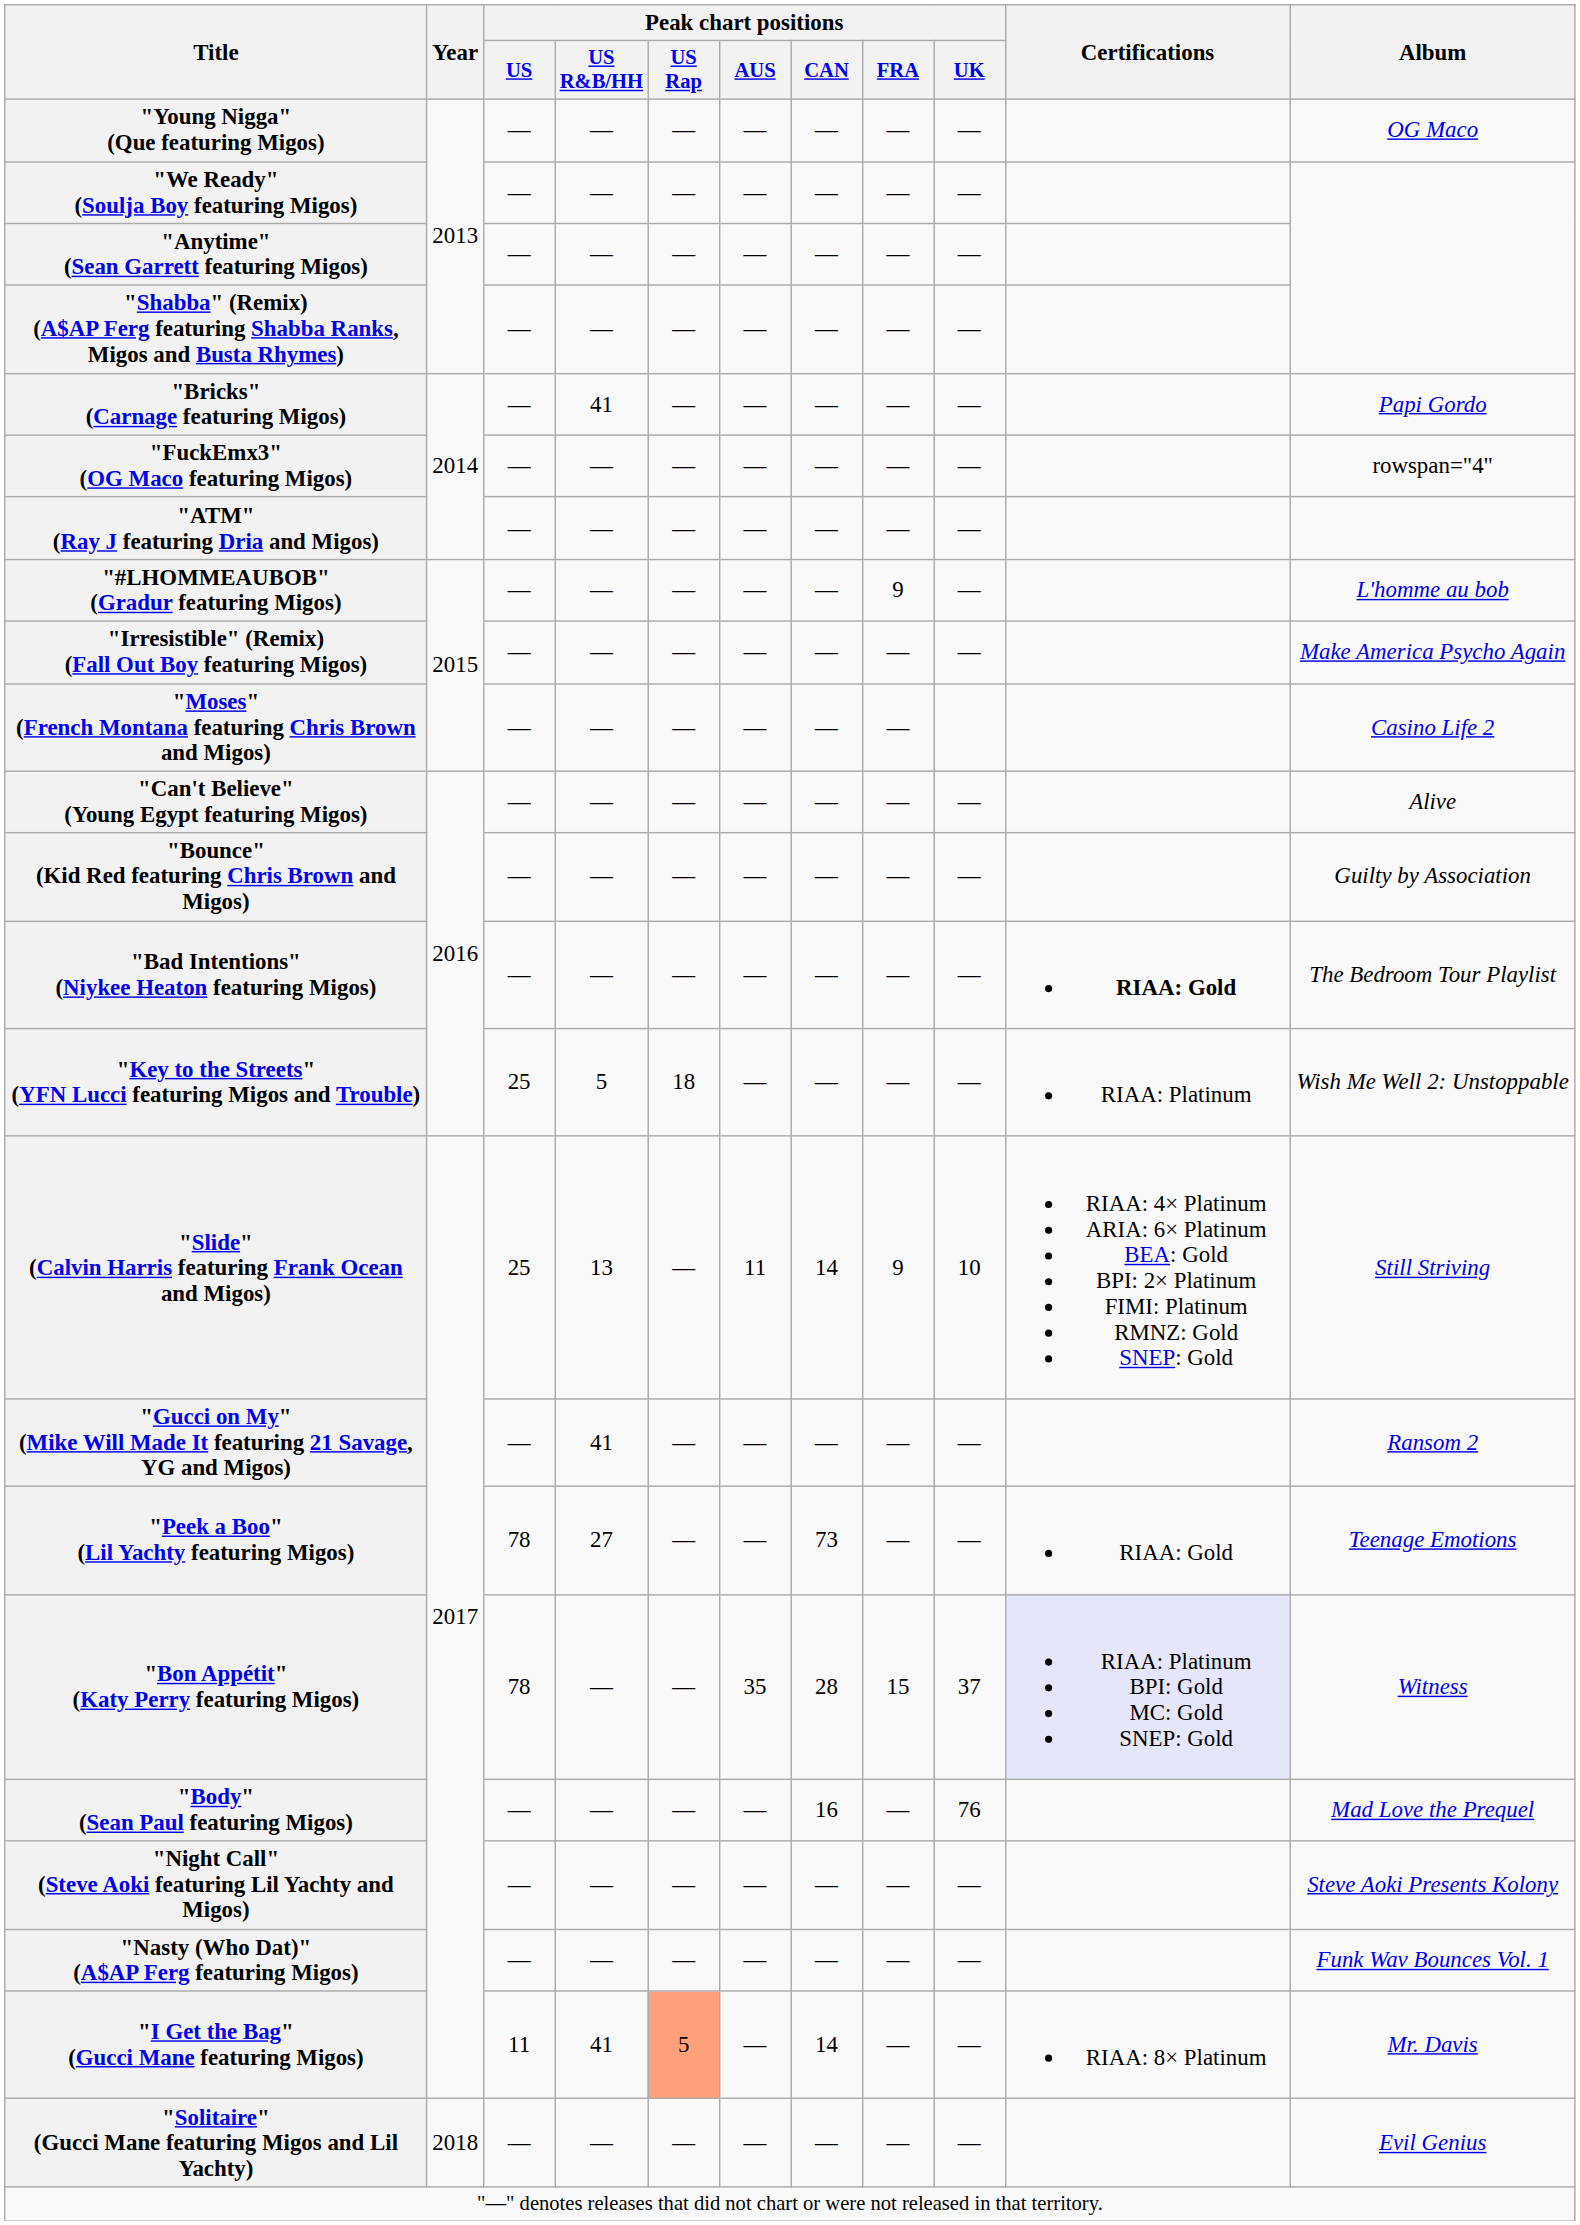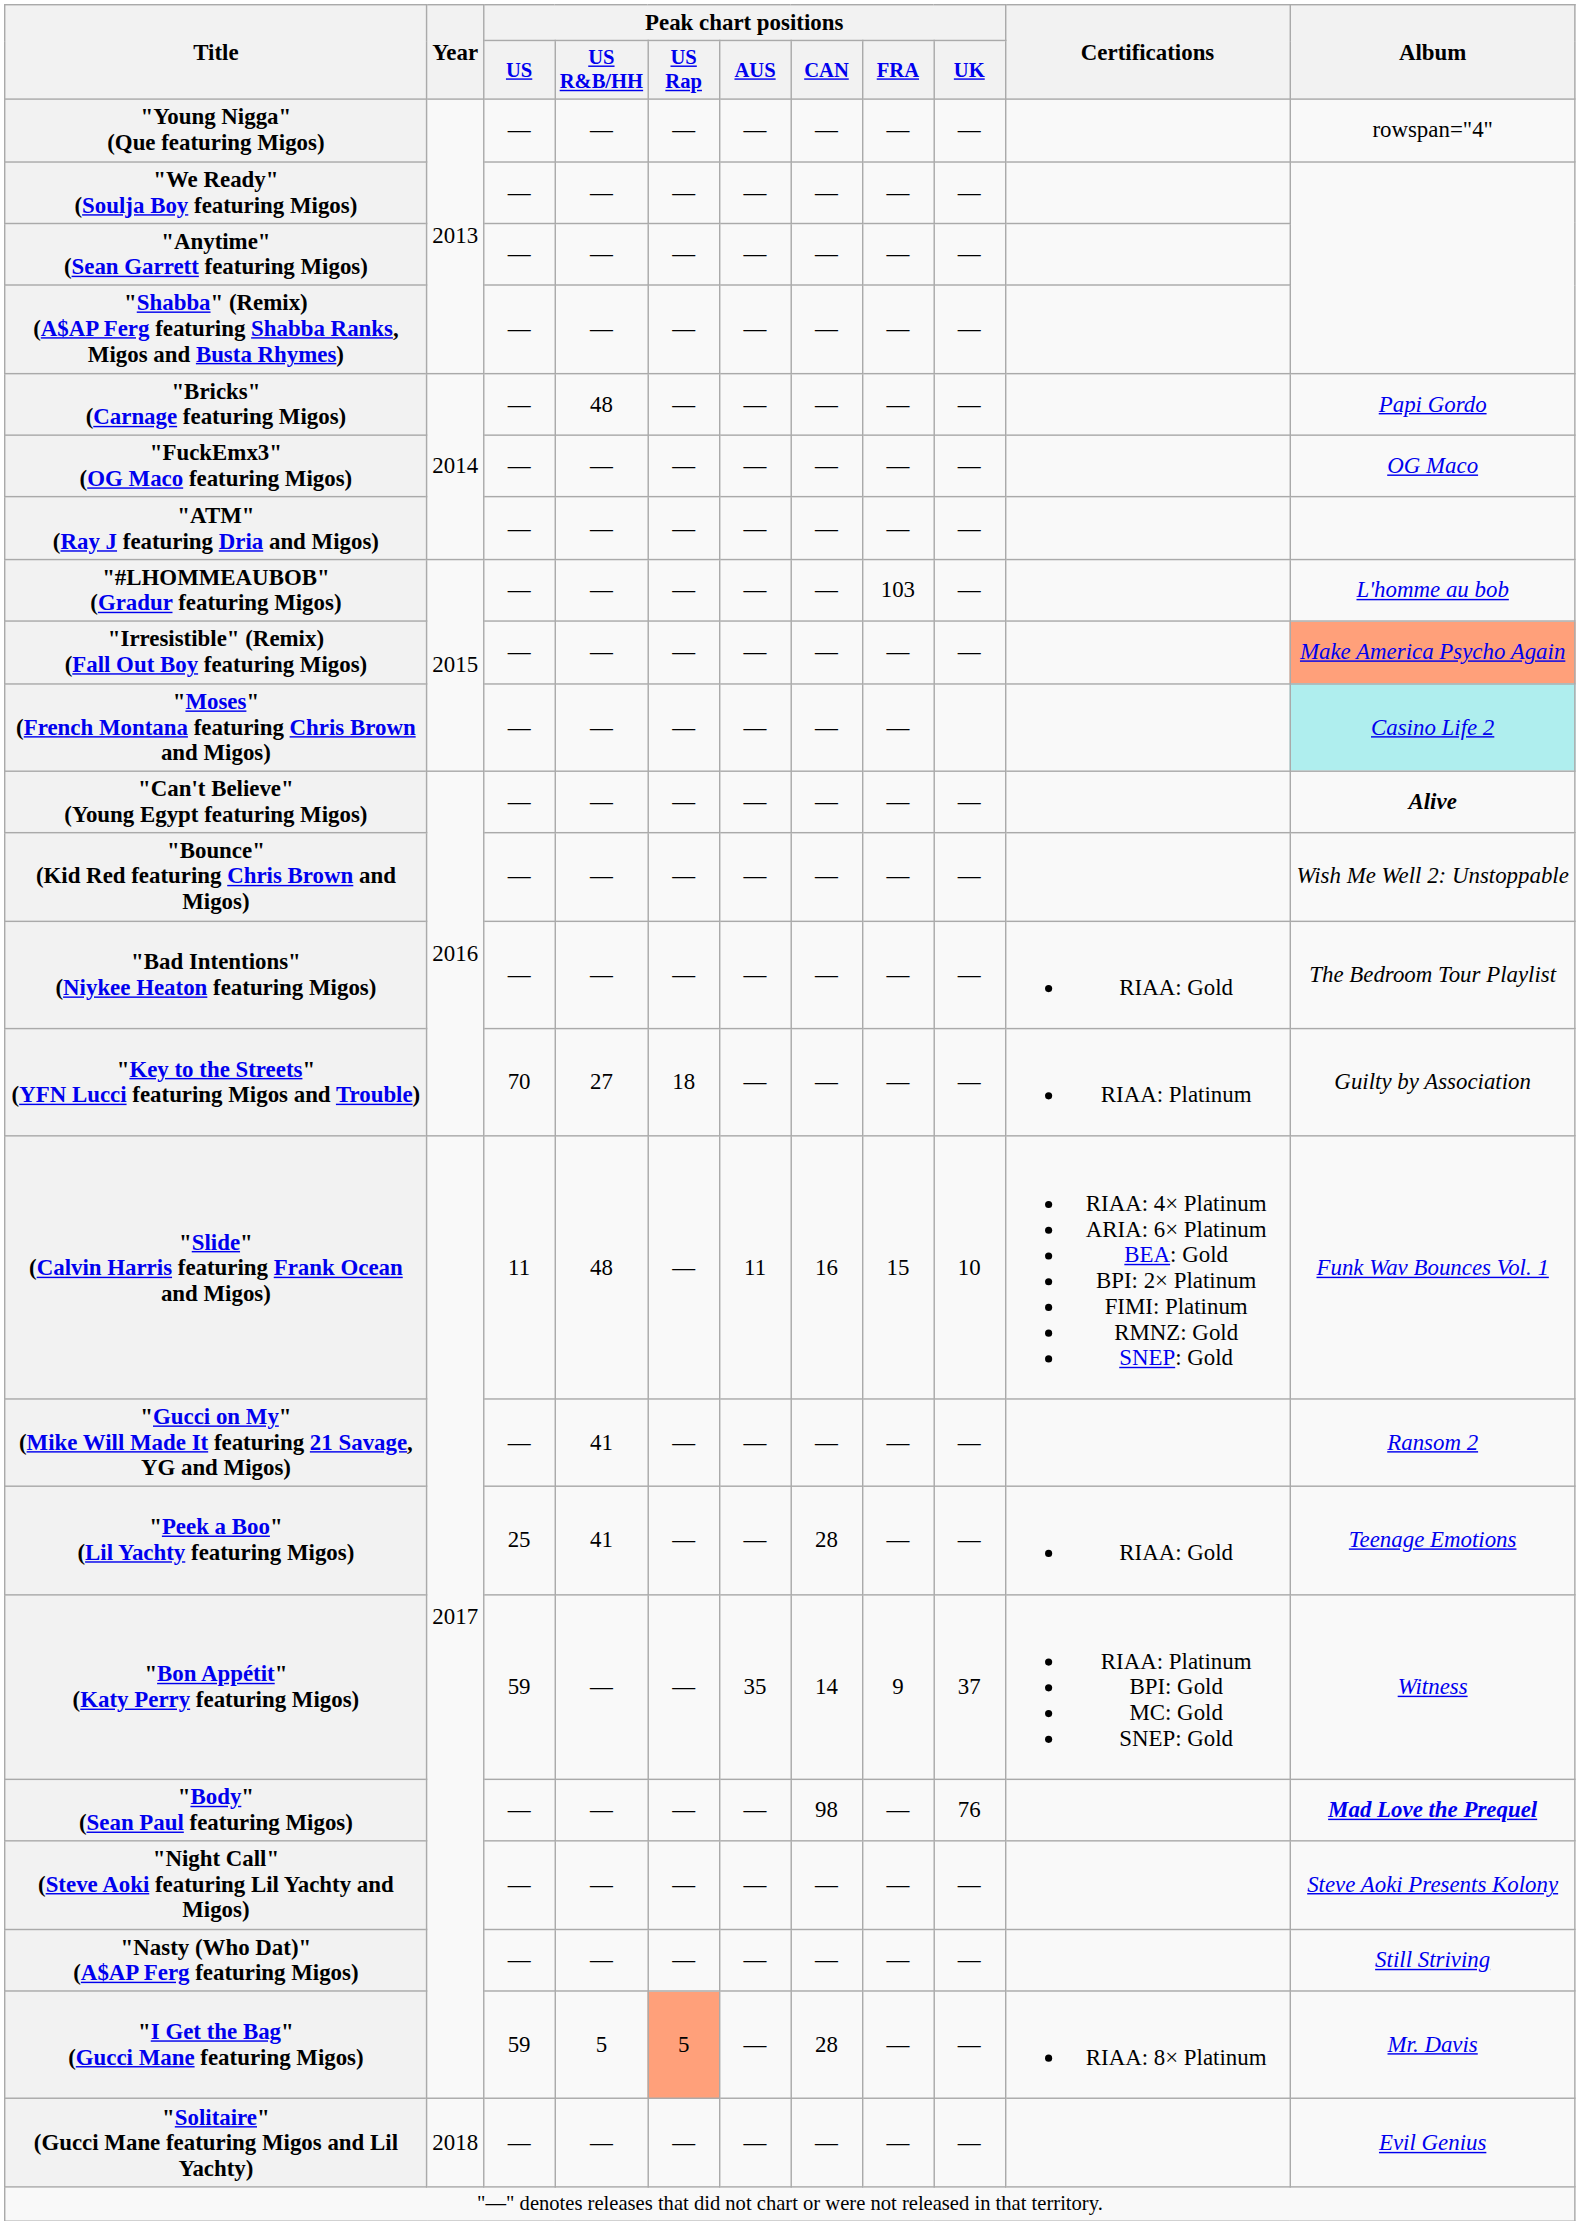(1433, 130) OG Maco -> (1433, 130) rowspan="4"
(601, 403) 41 -> (601, 403) 48
(1433, 465) rowspan="4" -> (1433, 465) OG Maco
(898, 589) 9 -> (898, 589) 103
(1433, 652) no background -> (1433, 652) lightsalmon background
(1433, 726) no background -> (1433, 726) paleturquoise background
(1433, 801) normal -> (1433, 801) bold
(1433, 876) Guilty by Association -> (1433, 876) Wish Me Well 2: Unstoppable
(1148, 988) bold -> (1148, 988) normal
(519, 1082) 25 -> (519, 1082) 70
(601, 1082) 5 -> (601, 1082) 27
(1433, 1082) Wish Me Well 2: Unstoppable -> (1433, 1082) Guilty by Association
(519, 1267) 25 -> (519, 1267) 11
(601, 1267) 13 -> (601, 1267) 48
(826, 1267) 14 -> (826, 1267) 16
(898, 1267) 9 -> (898, 1267) 15
(1433, 1267) Still Striving -> (1433, 1267) Funk Wav Bounces Vol. 1
(519, 1540) 78 -> (519, 1540) 25
(601, 1540) 27 -> (601, 1540) 41
(826, 1540) 73 -> (826, 1540) 28
(519, 1686) 78 -> (519, 1686) 59
(826, 1686) 28 -> (826, 1686) 14
(898, 1686) 15 -> (898, 1686) 9
(1148, 1700) lavender background -> (1148, 1700) no background
(826, 1809) 16 -> (826, 1809) 98
(1433, 1809) normal -> (1433, 1809) bold
(1433, 1959) Funk Wav Bounces Vol. 1 -> (1433, 1959) Still Striving
(519, 2044) 11 -> (519, 2044) 59
(601, 2044) 41 -> (601, 2044) 5
(826, 2044) 14 -> (826, 2044) 28
